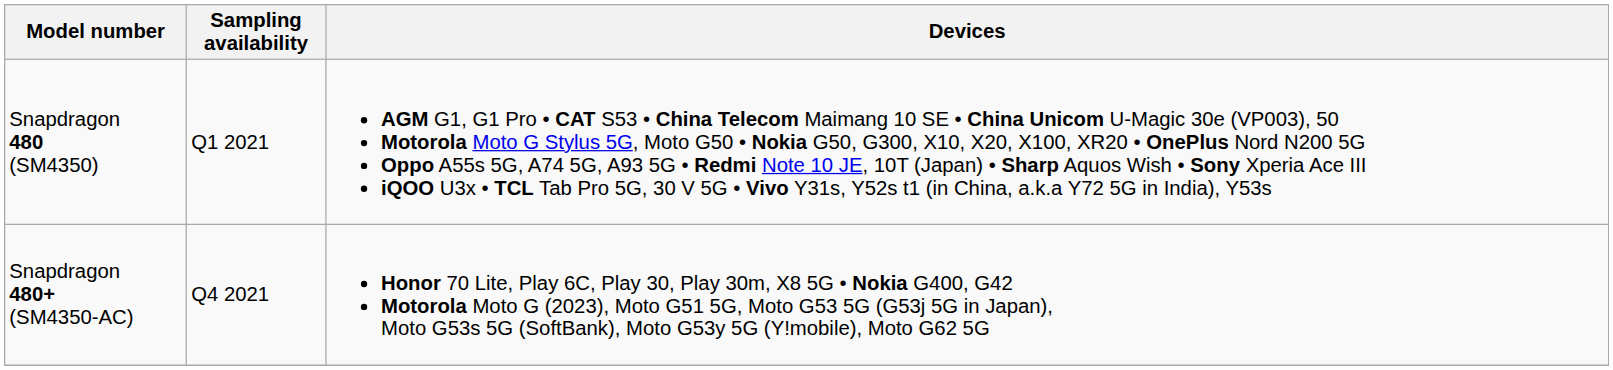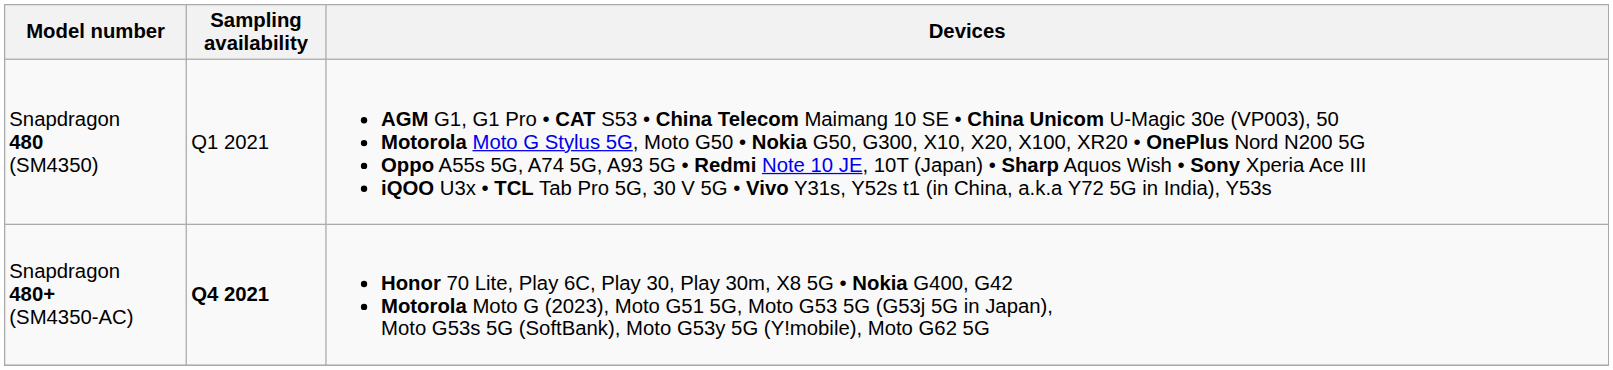(230, 294) normal -> (230, 294) bold
